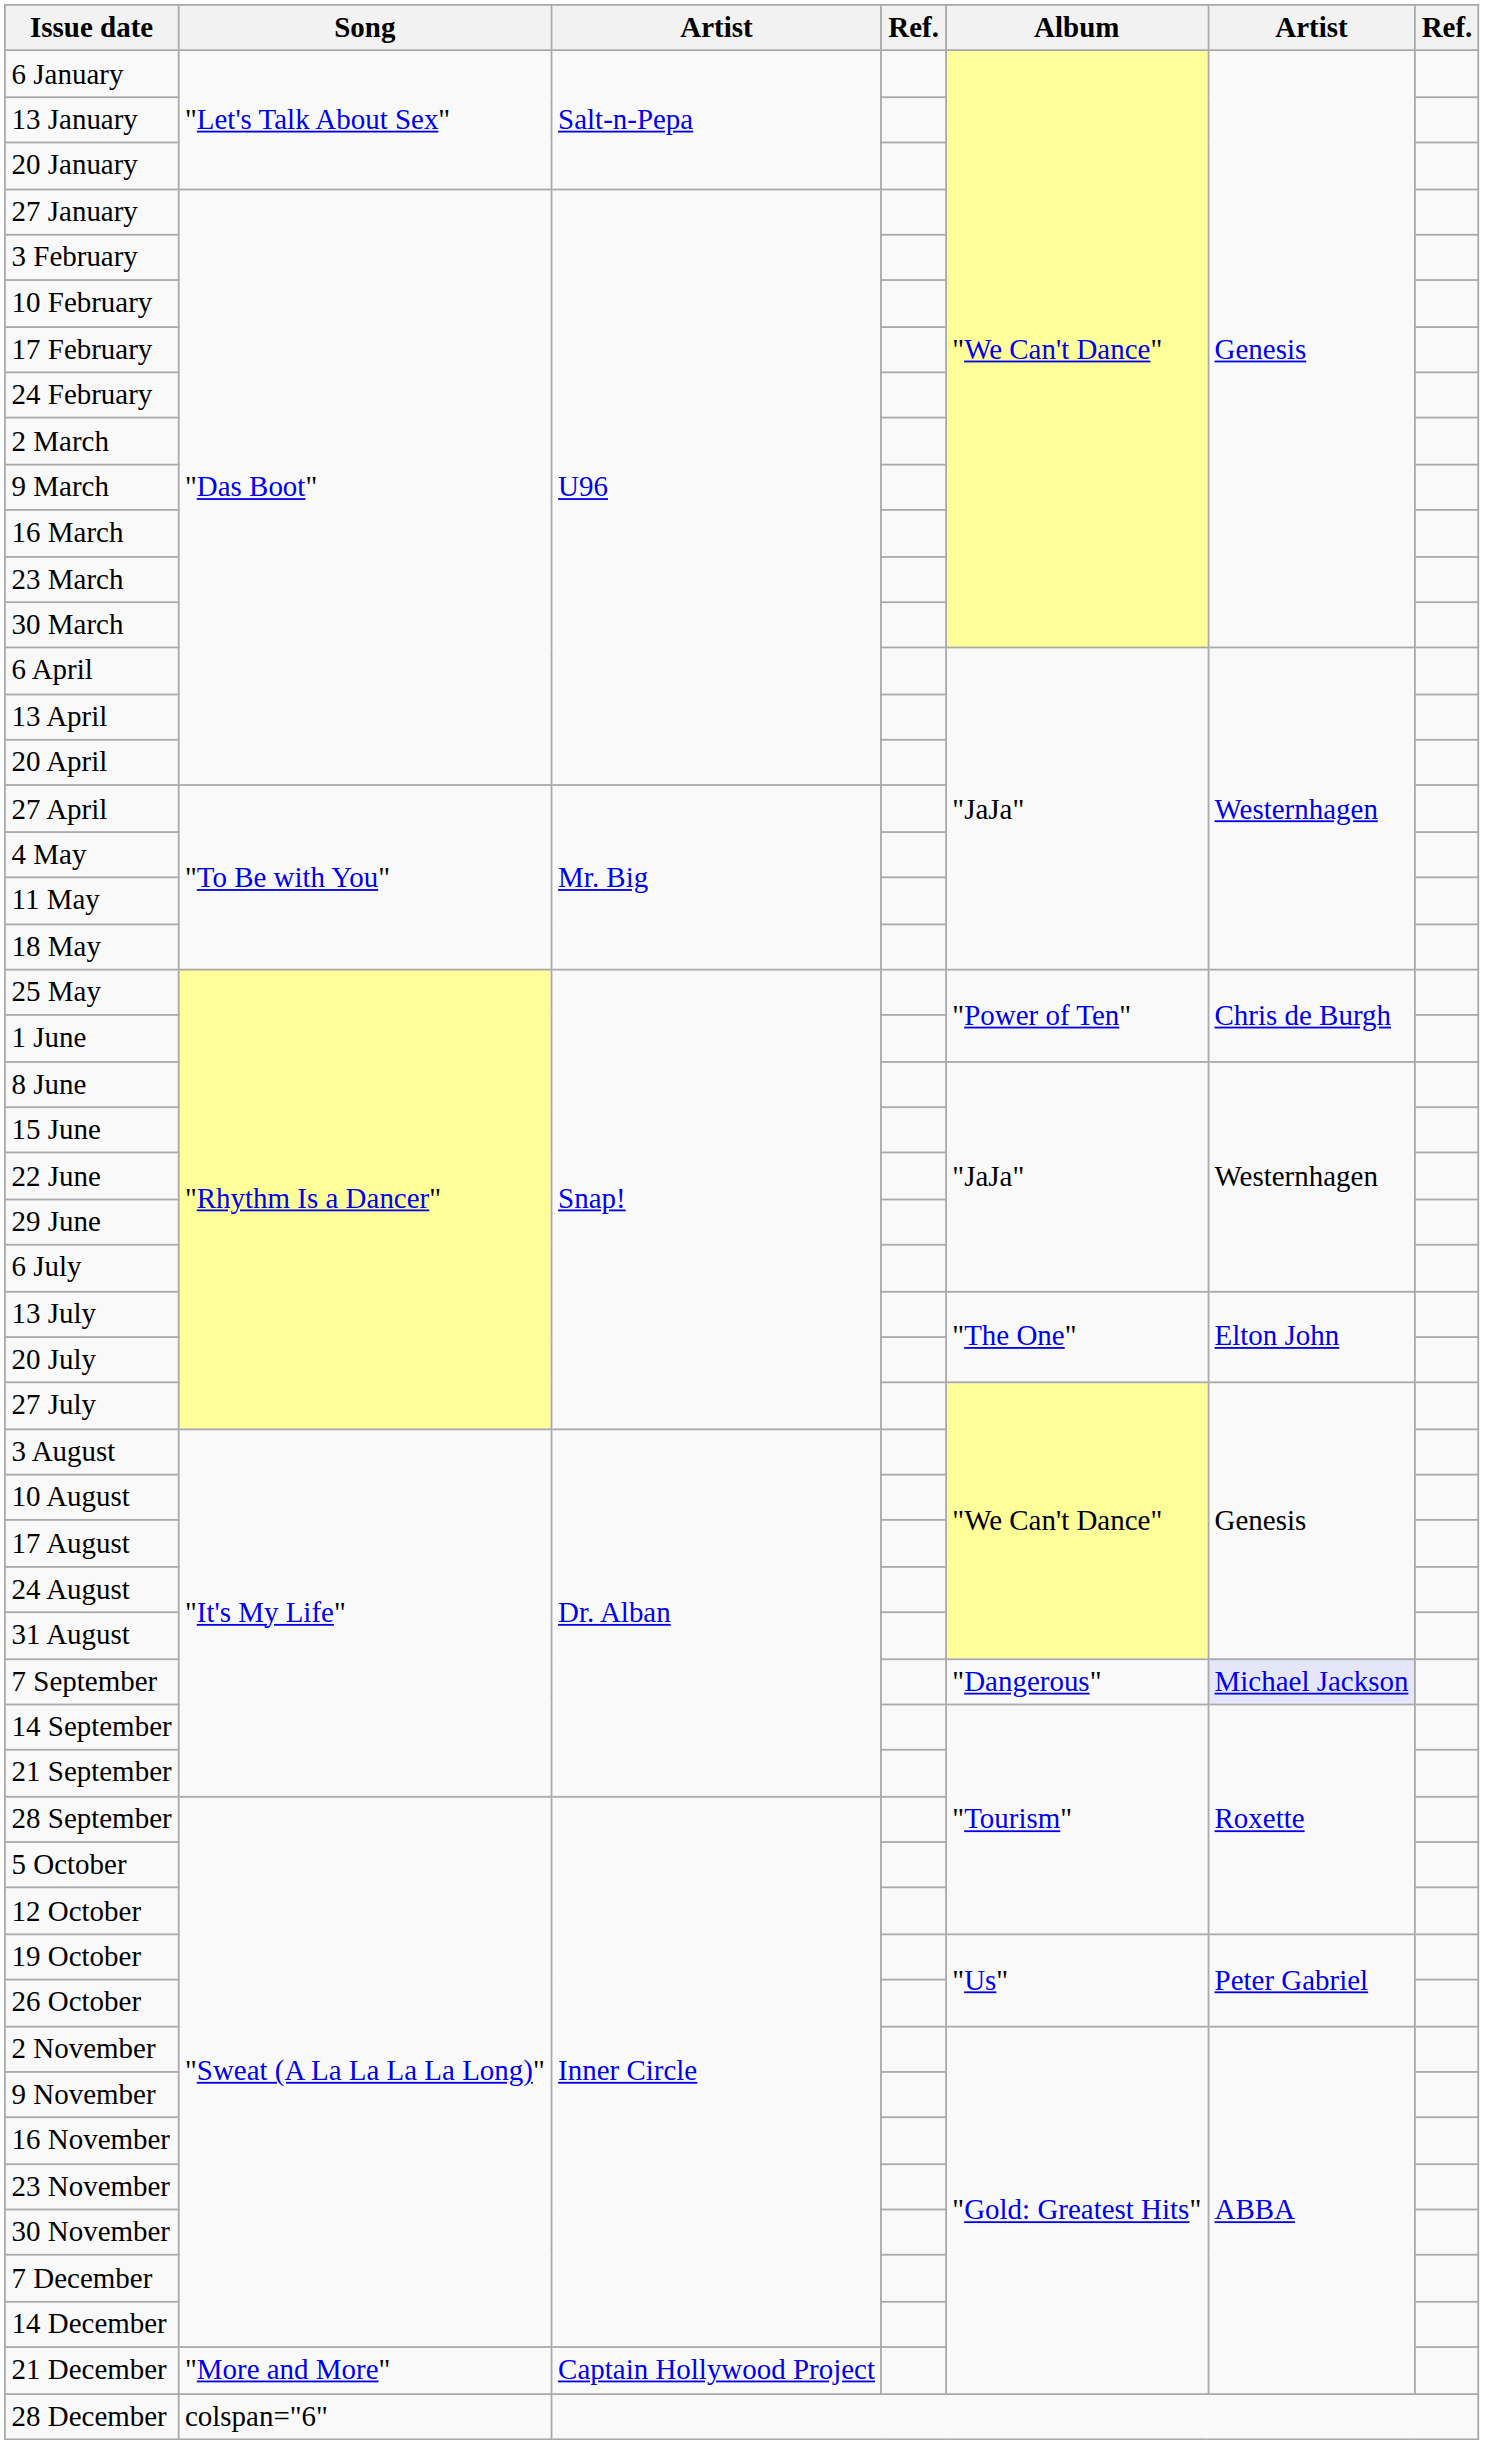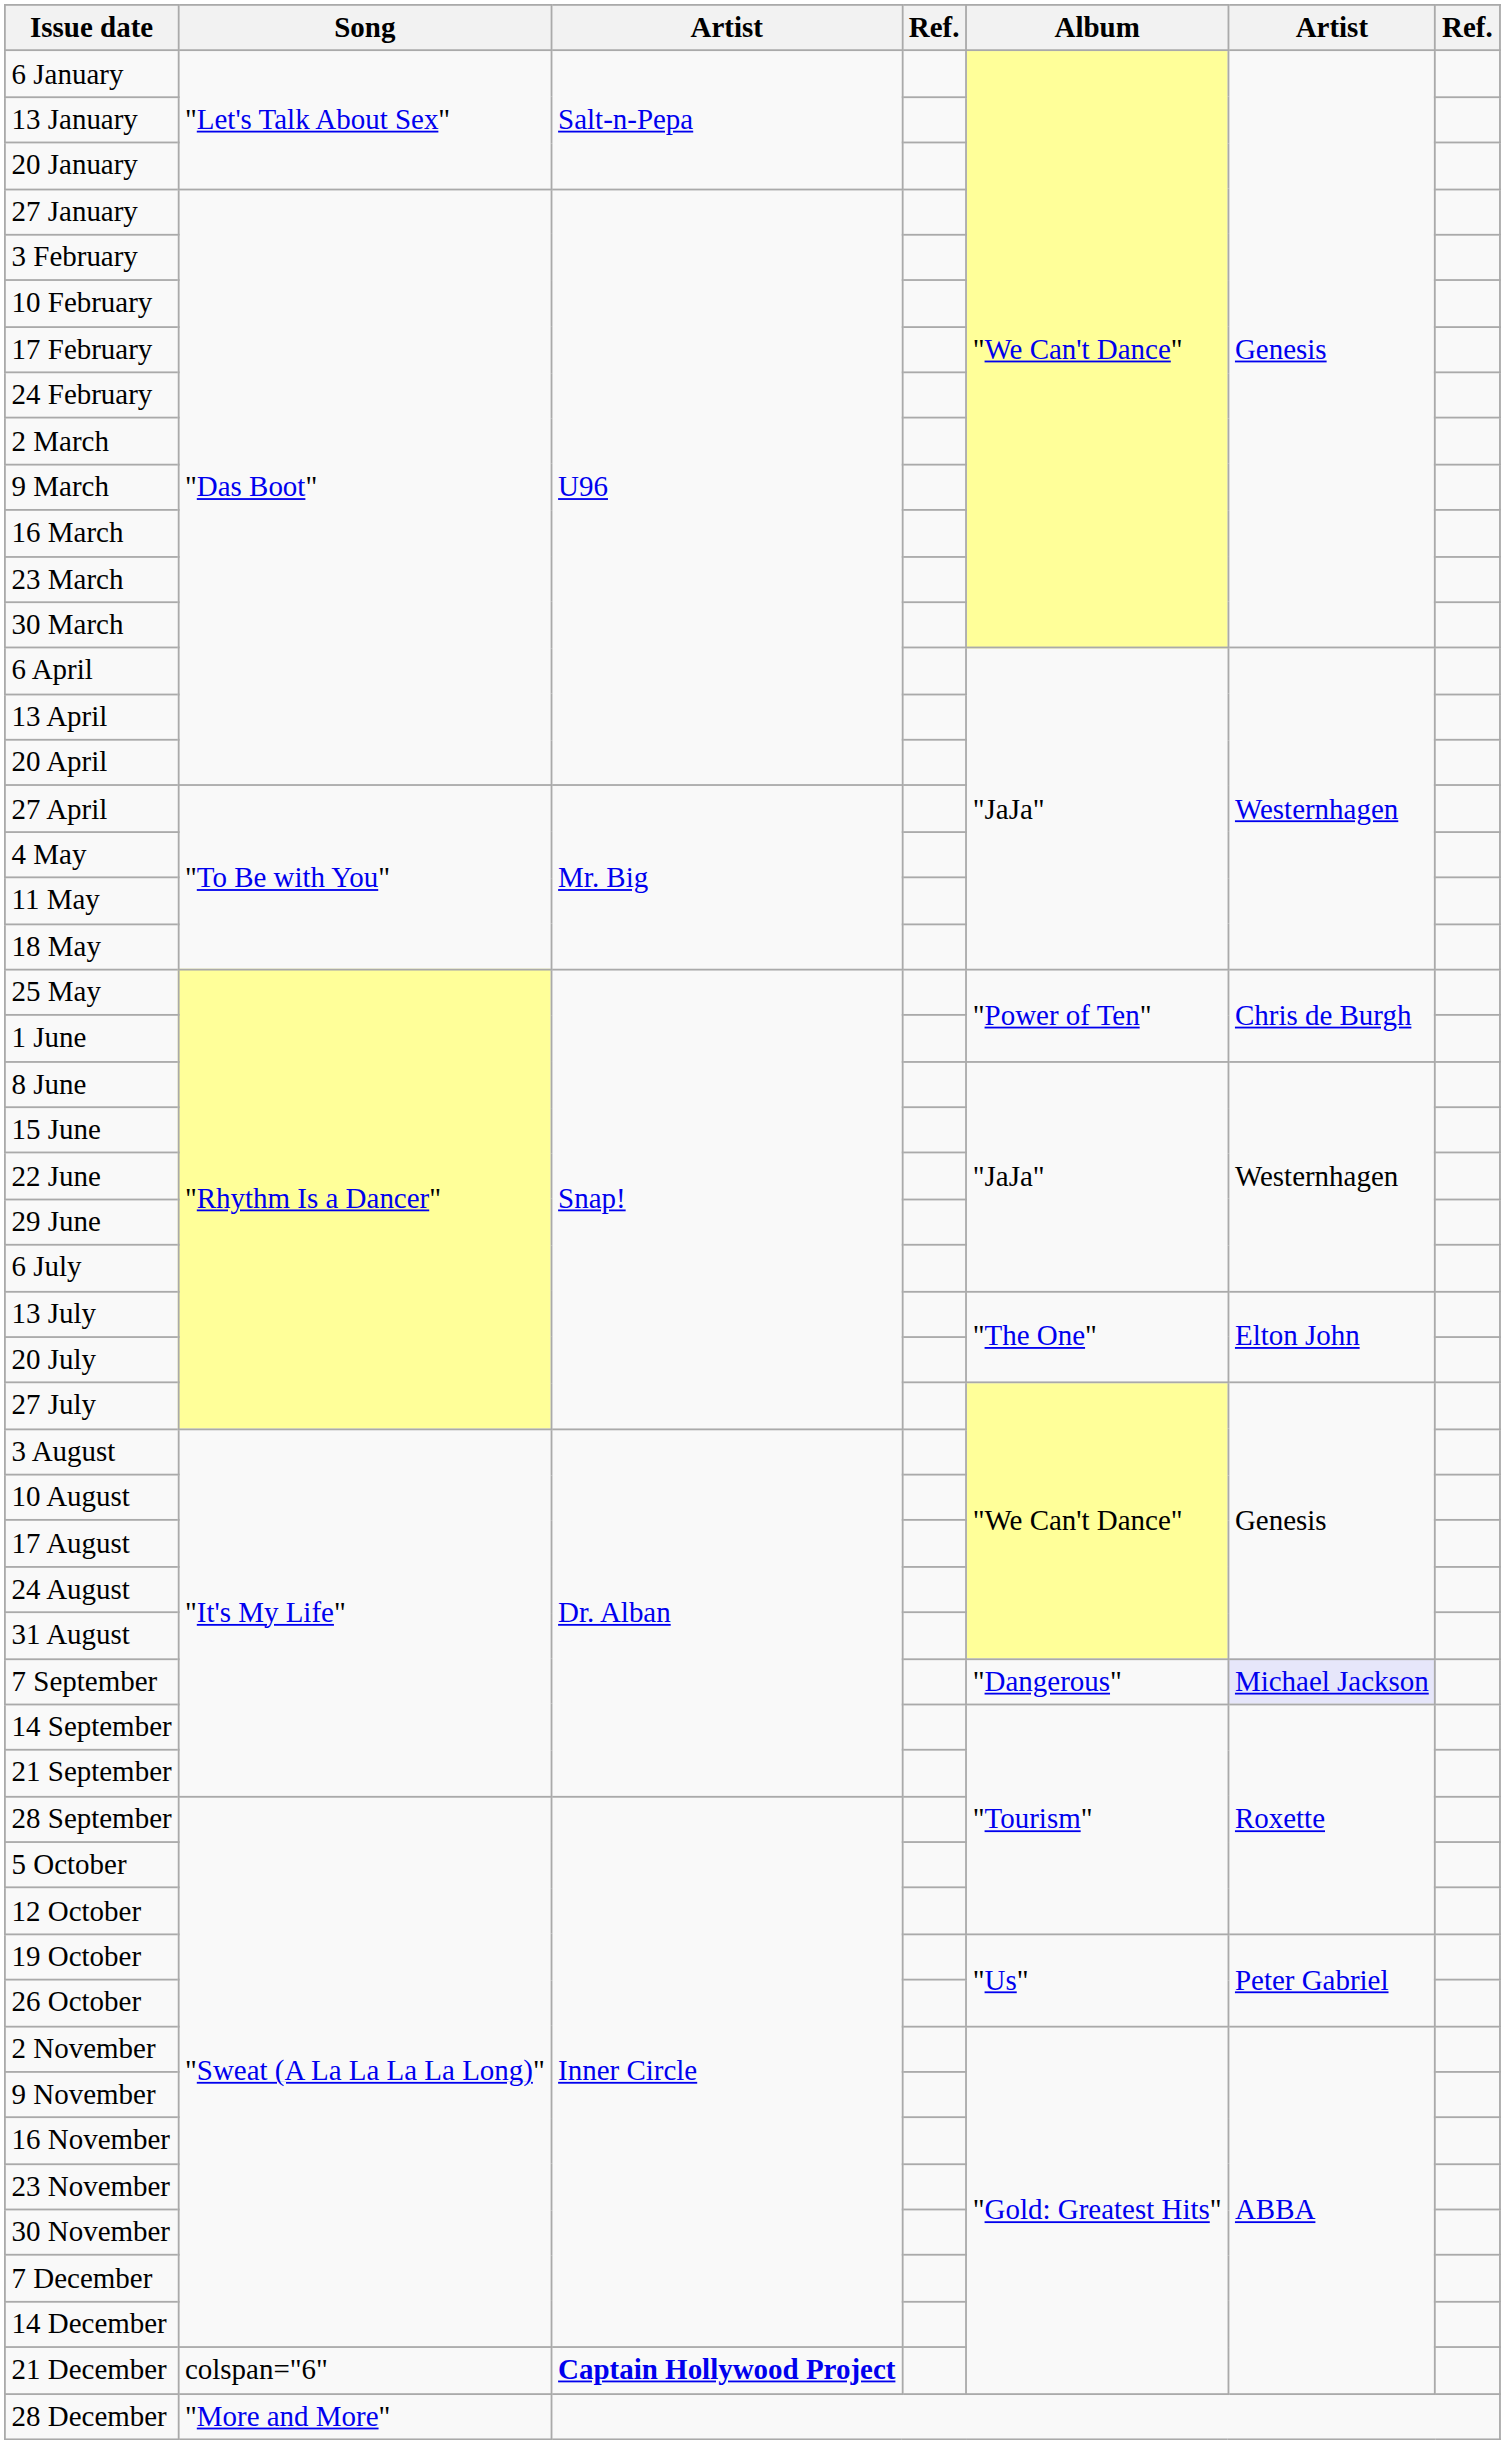(288, 2369) "More and More" -> (256, 2369) colspan="6"
(717, 2369) normal -> (727, 2369) bold
(256, 2415) colspan="6" -> (288, 2415) "More and More"
